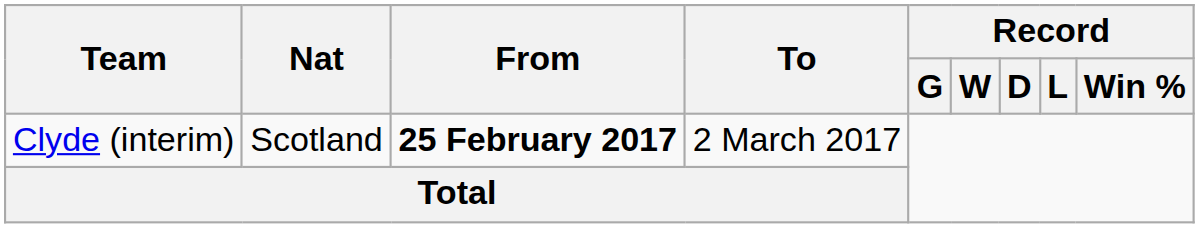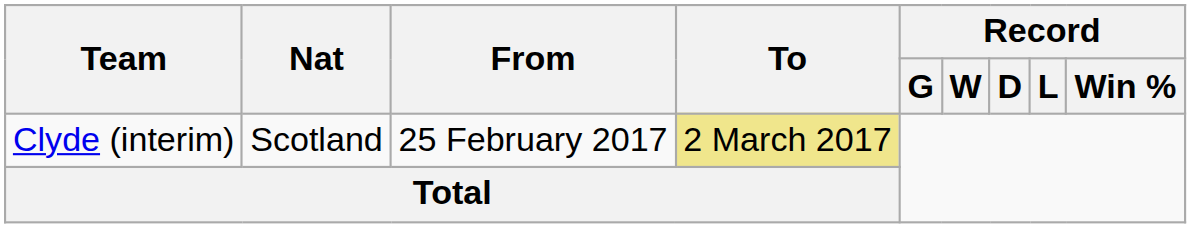(538, 139) bold -> (533, 139) normal
(797, 139) no background -> (787, 139) khaki background
